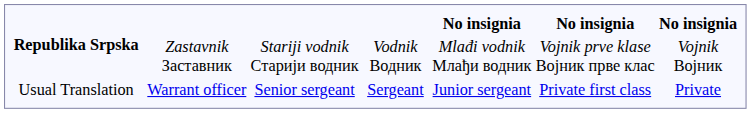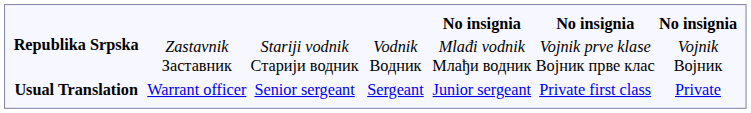(76, 89) normal -> (76, 89) bold
